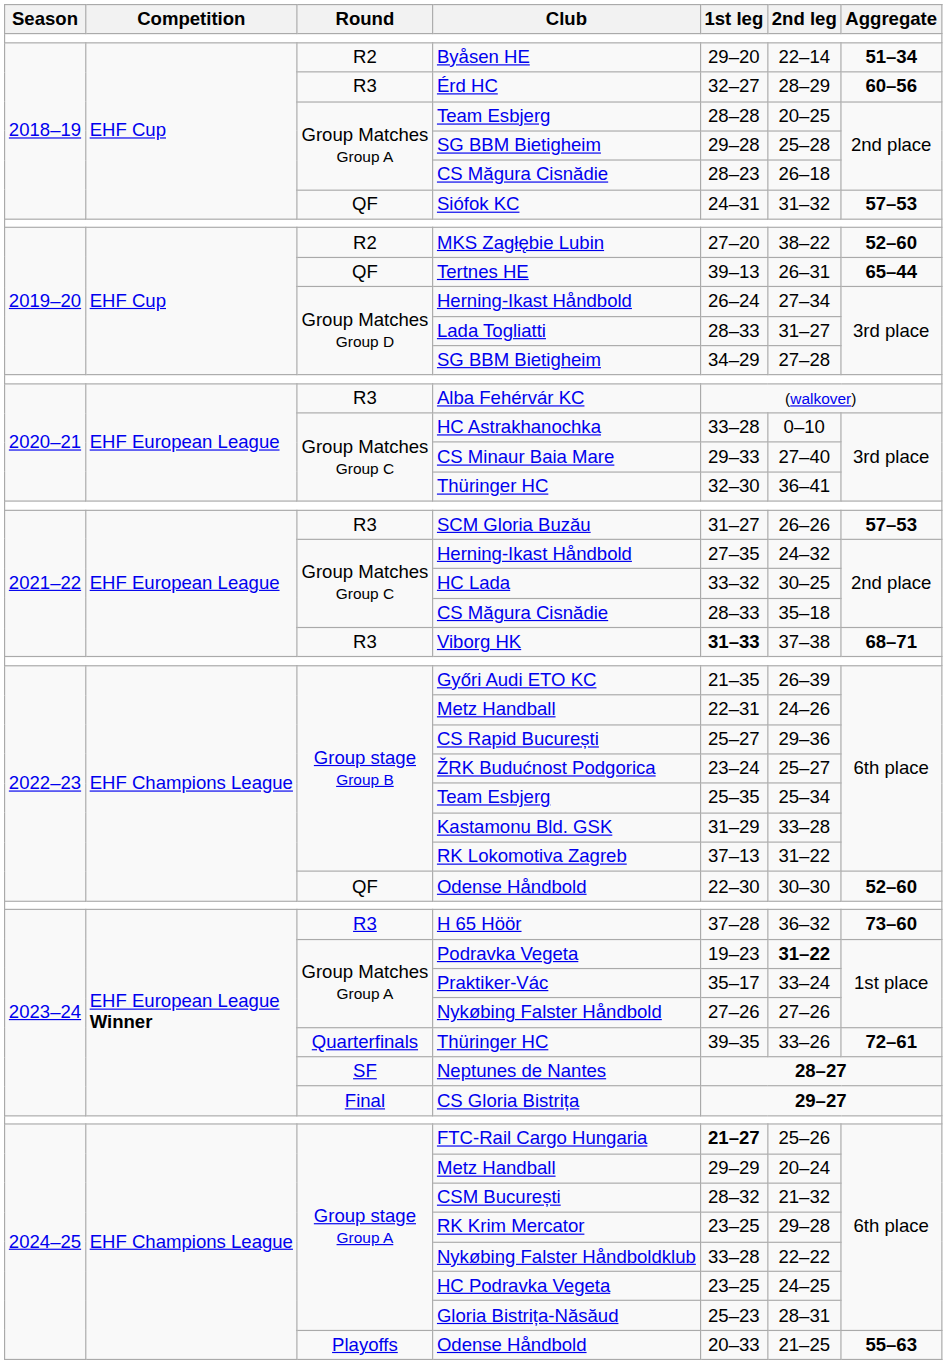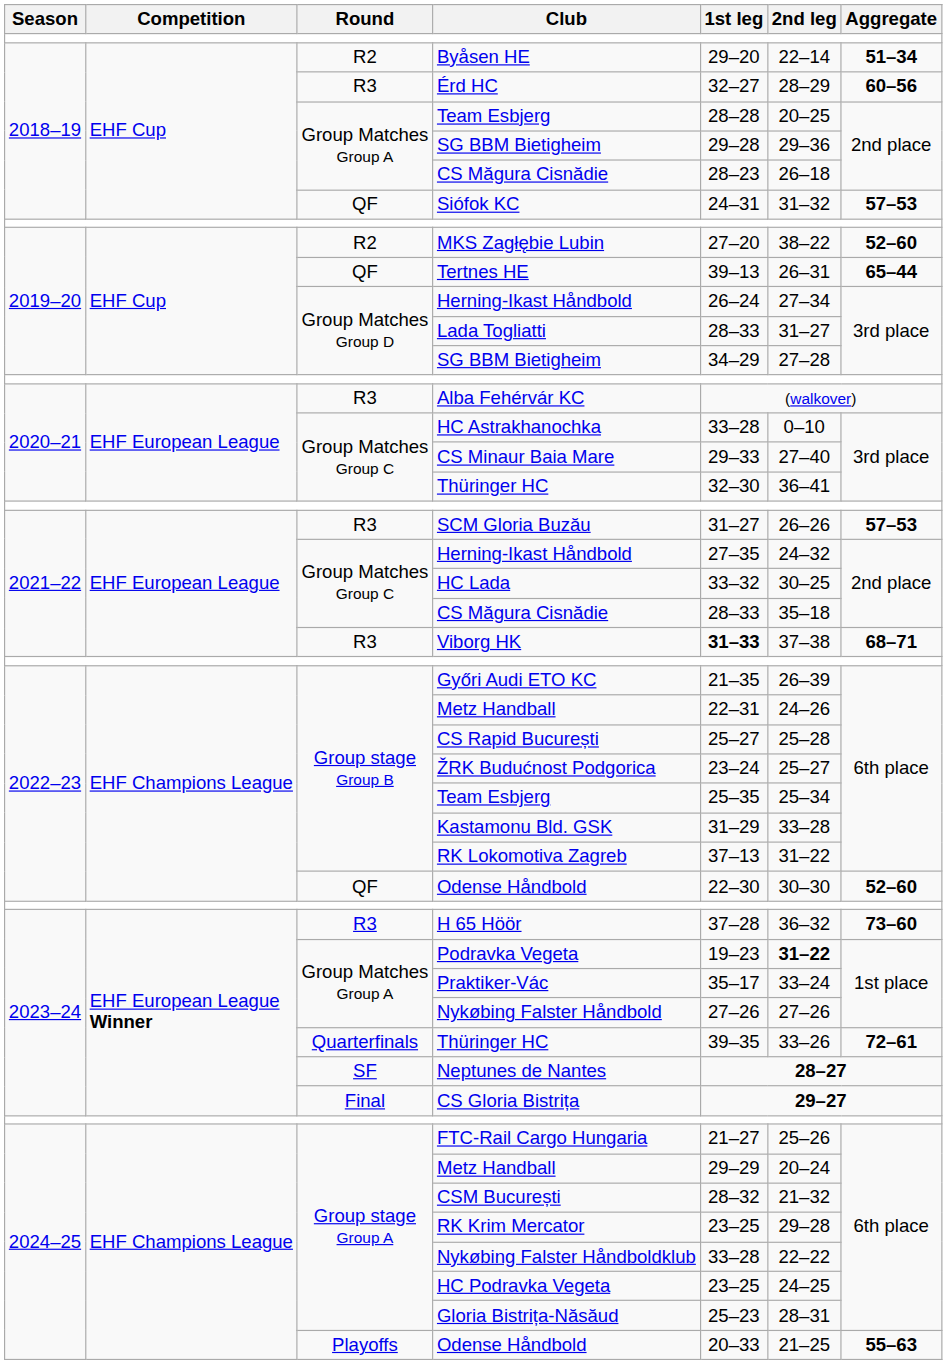(804, 145) 25–28 -> (804, 145) 29–36
(804, 738) 29–36 -> (804, 738) 25–28
(734, 1138) bold -> (734, 1138) normal
